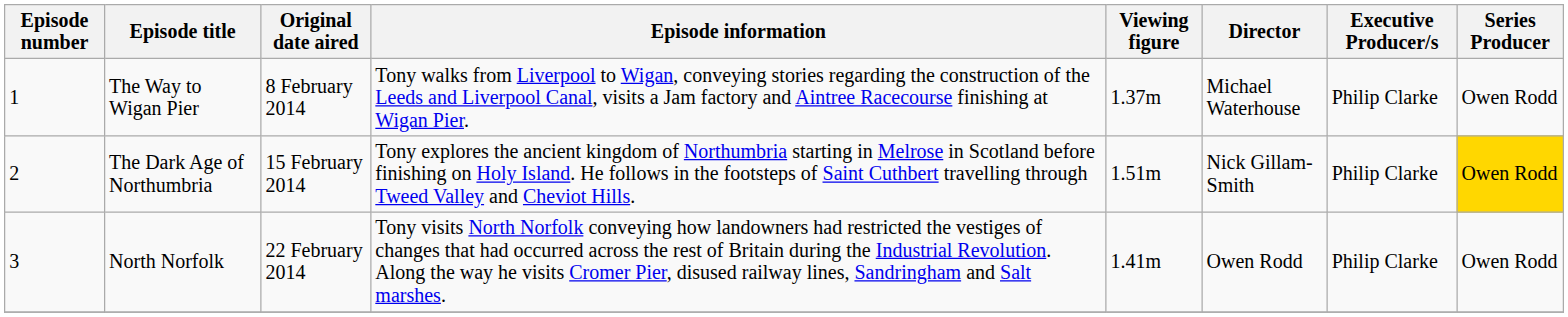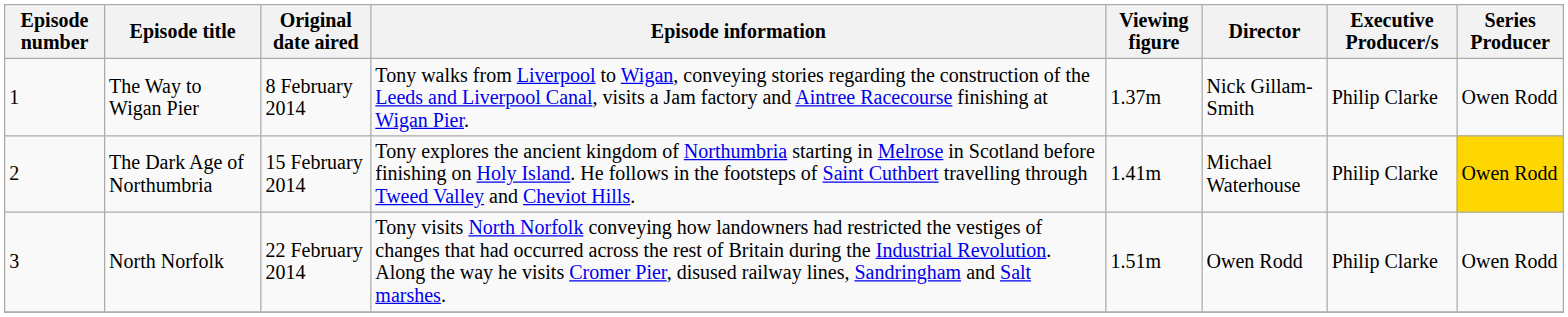(1254, 97) Michael Waterhouse -> (1260, 97) Nick Gillam-Smith
(1136, 173) 1.51m -> (1136, 173) 1.41m
(1260, 173) Nick Gillam-Smith -> (1254, 173) Michael Waterhouse
(1136, 261) 1.41m -> (1136, 261) 1.51m
